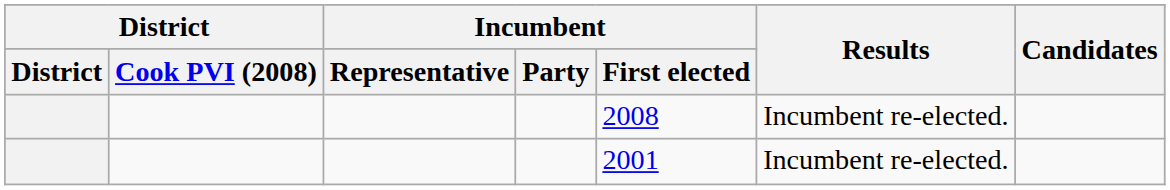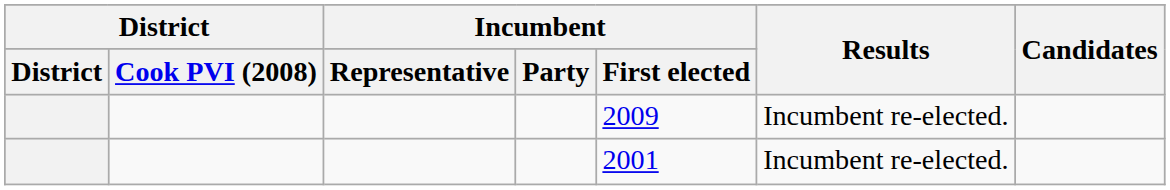(631, 116) 2008 -> (631, 116) 2009
